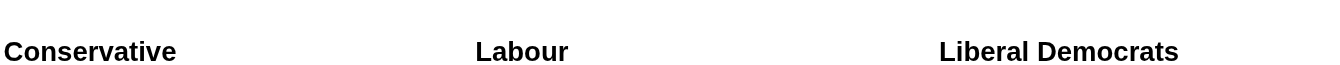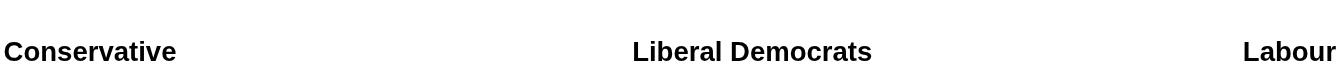columns swapped: (522, 14) <-> (1059, 14)
